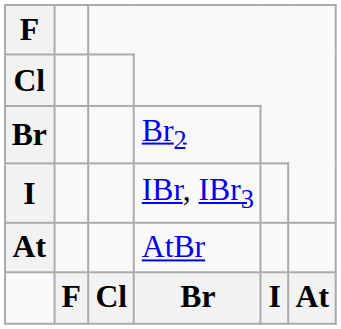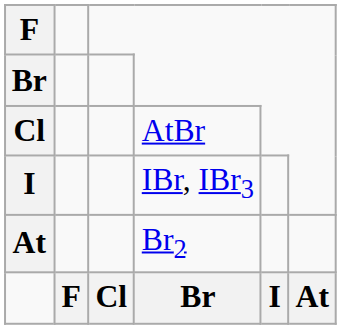(29, 79) Cl -> (29, 79) Br
(29, 134) Br -> (29, 130) Cl
(164, 134) Br2 -> (173, 130) AtBr
(173, 247) AtBr -> (164, 243) Br2
